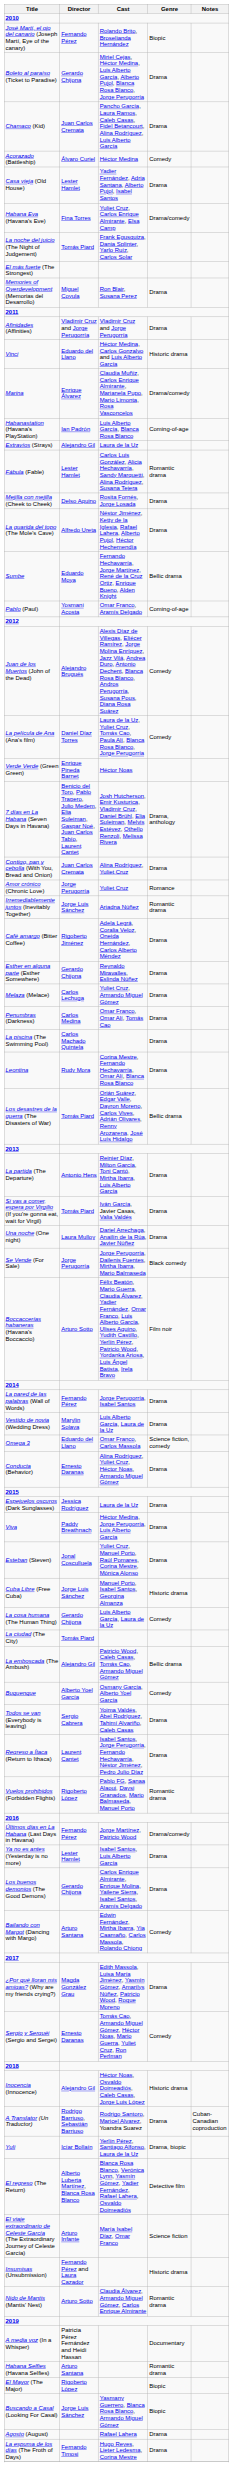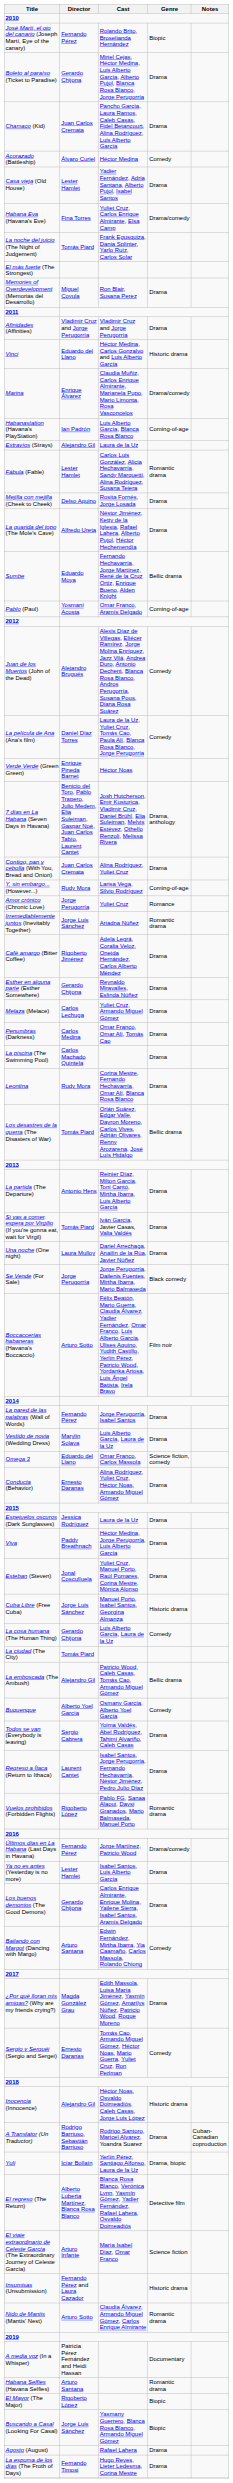+ row: (28, 888)
